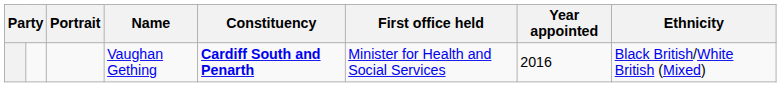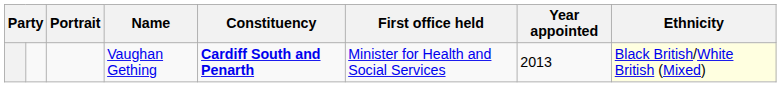(536, 62) 2016 -> (536, 62) 2013
(674, 62) no background -> (674, 62) lightyellow background
